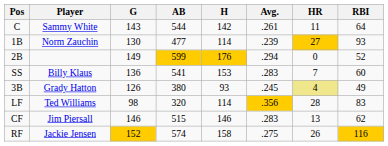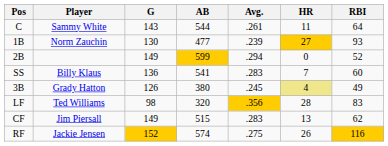- column: (224, 12)
(133, 118) 146 -> (151, 118) 149
